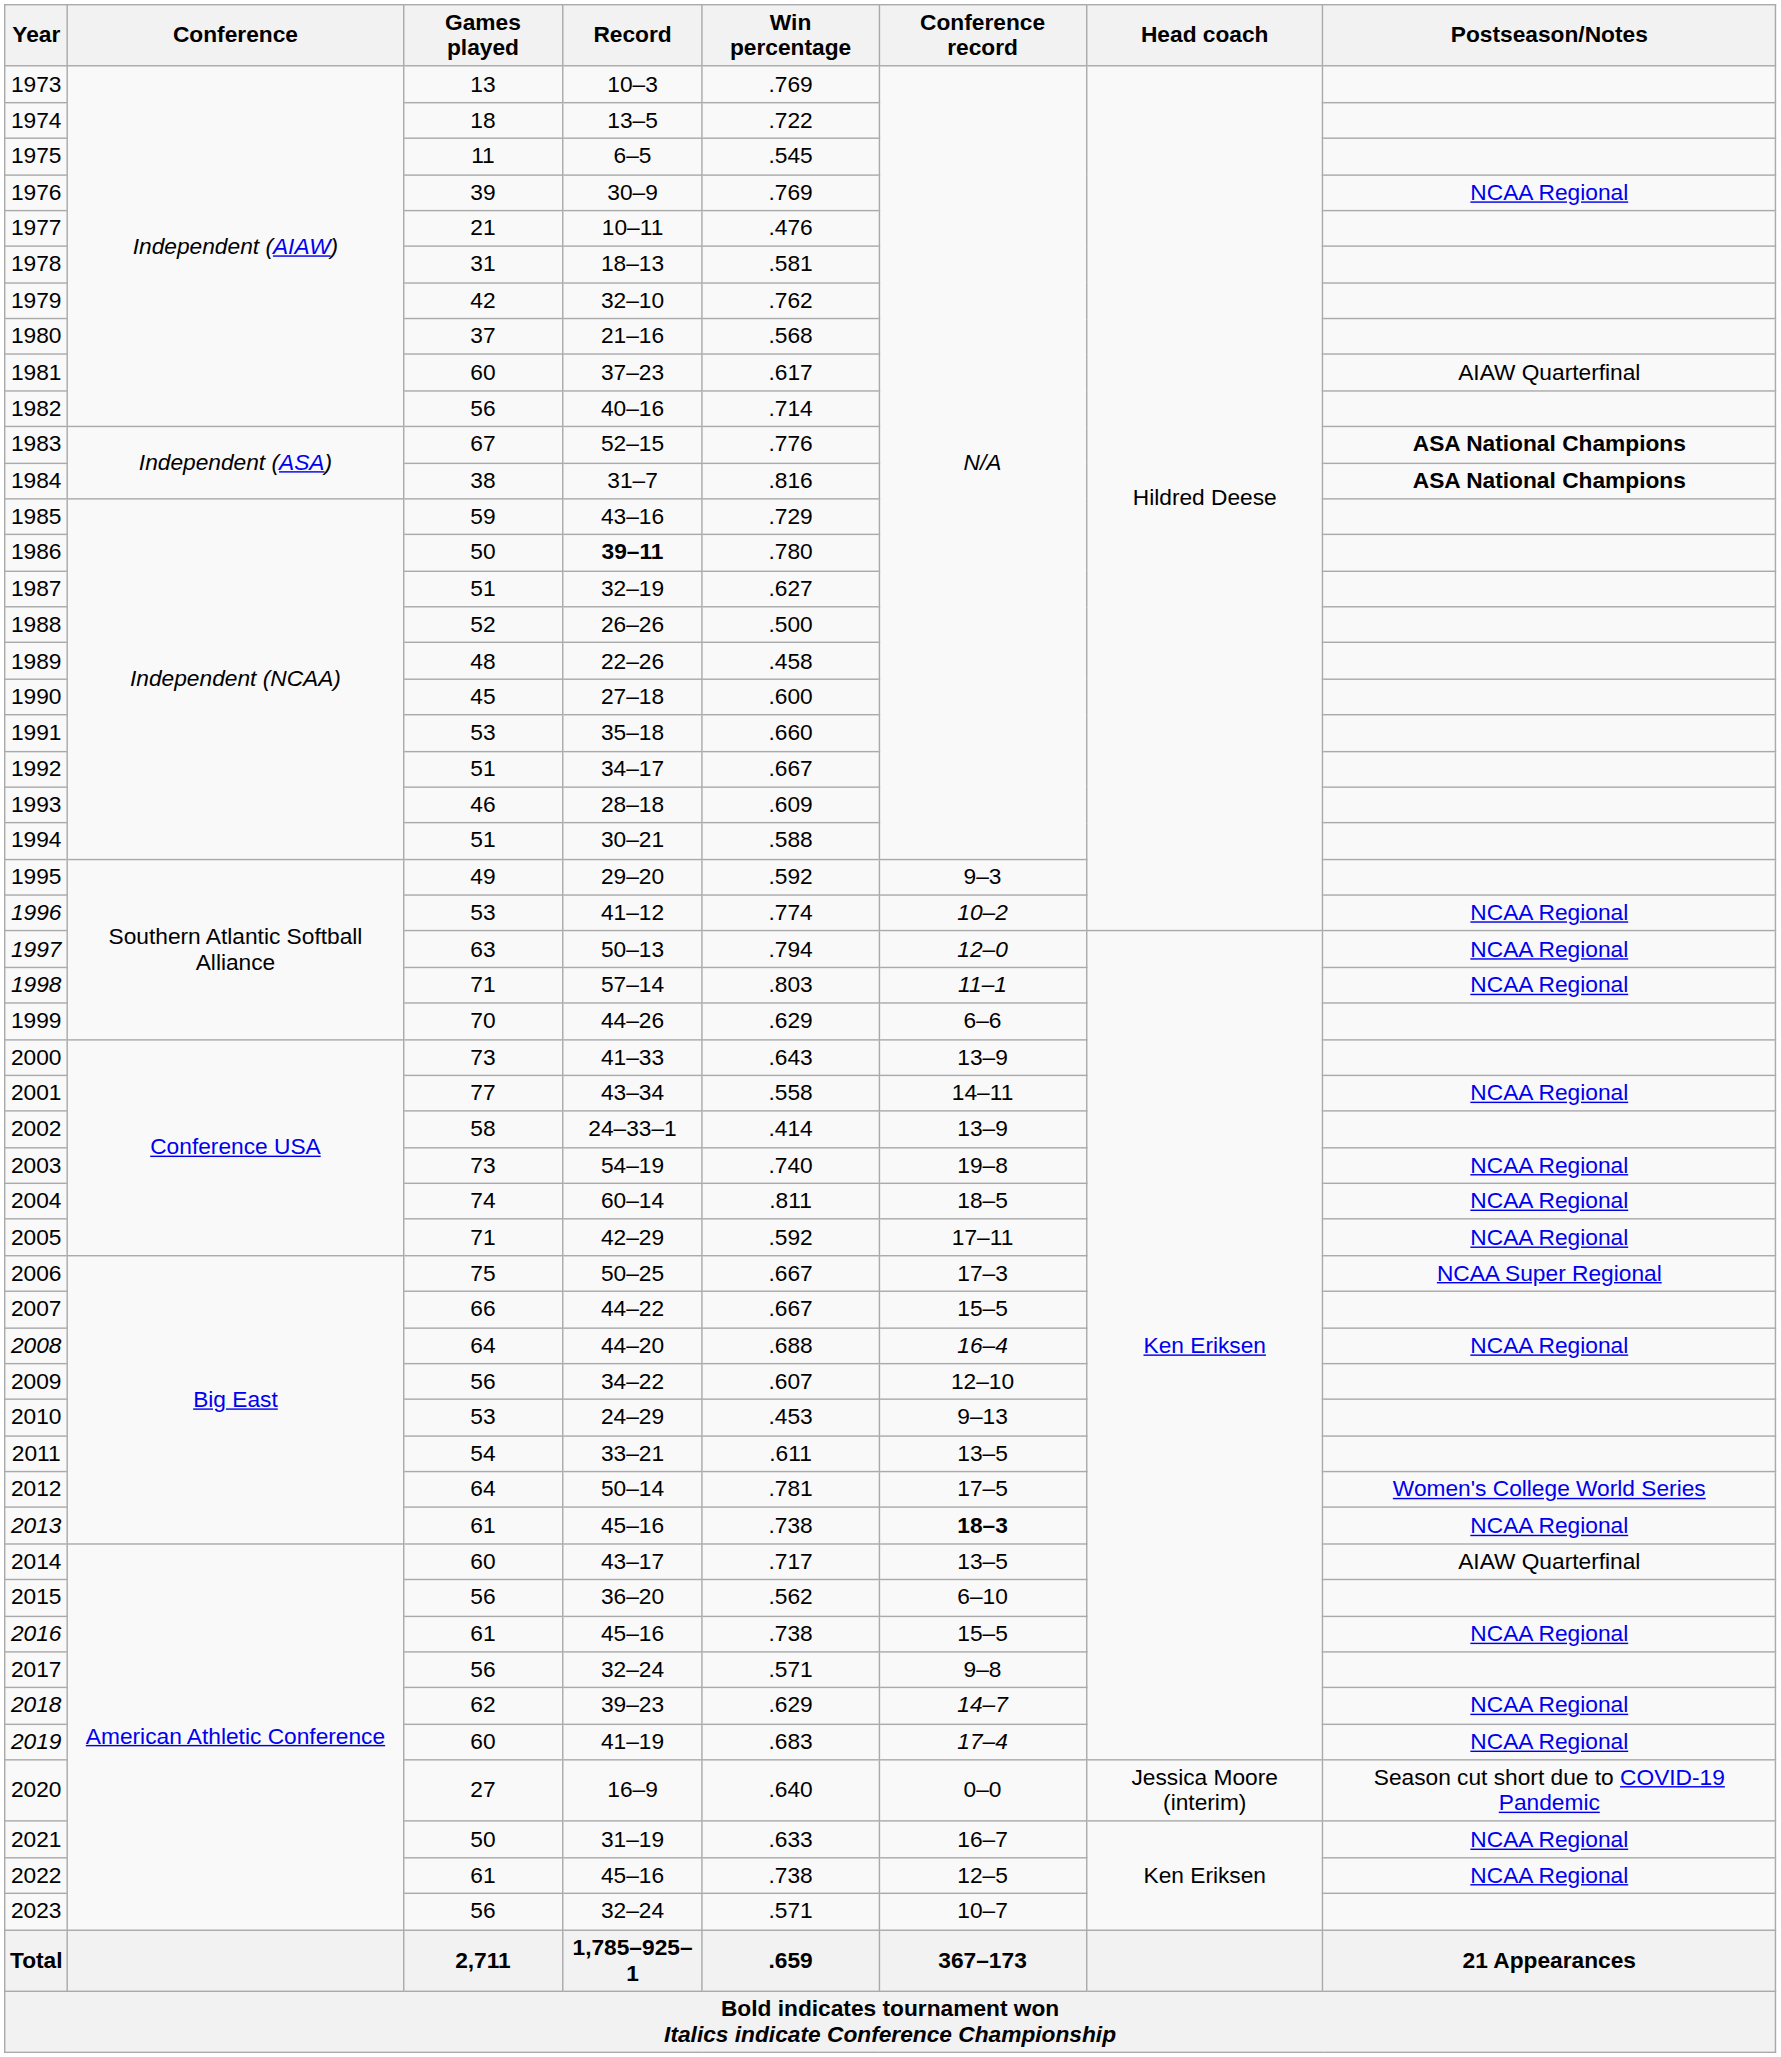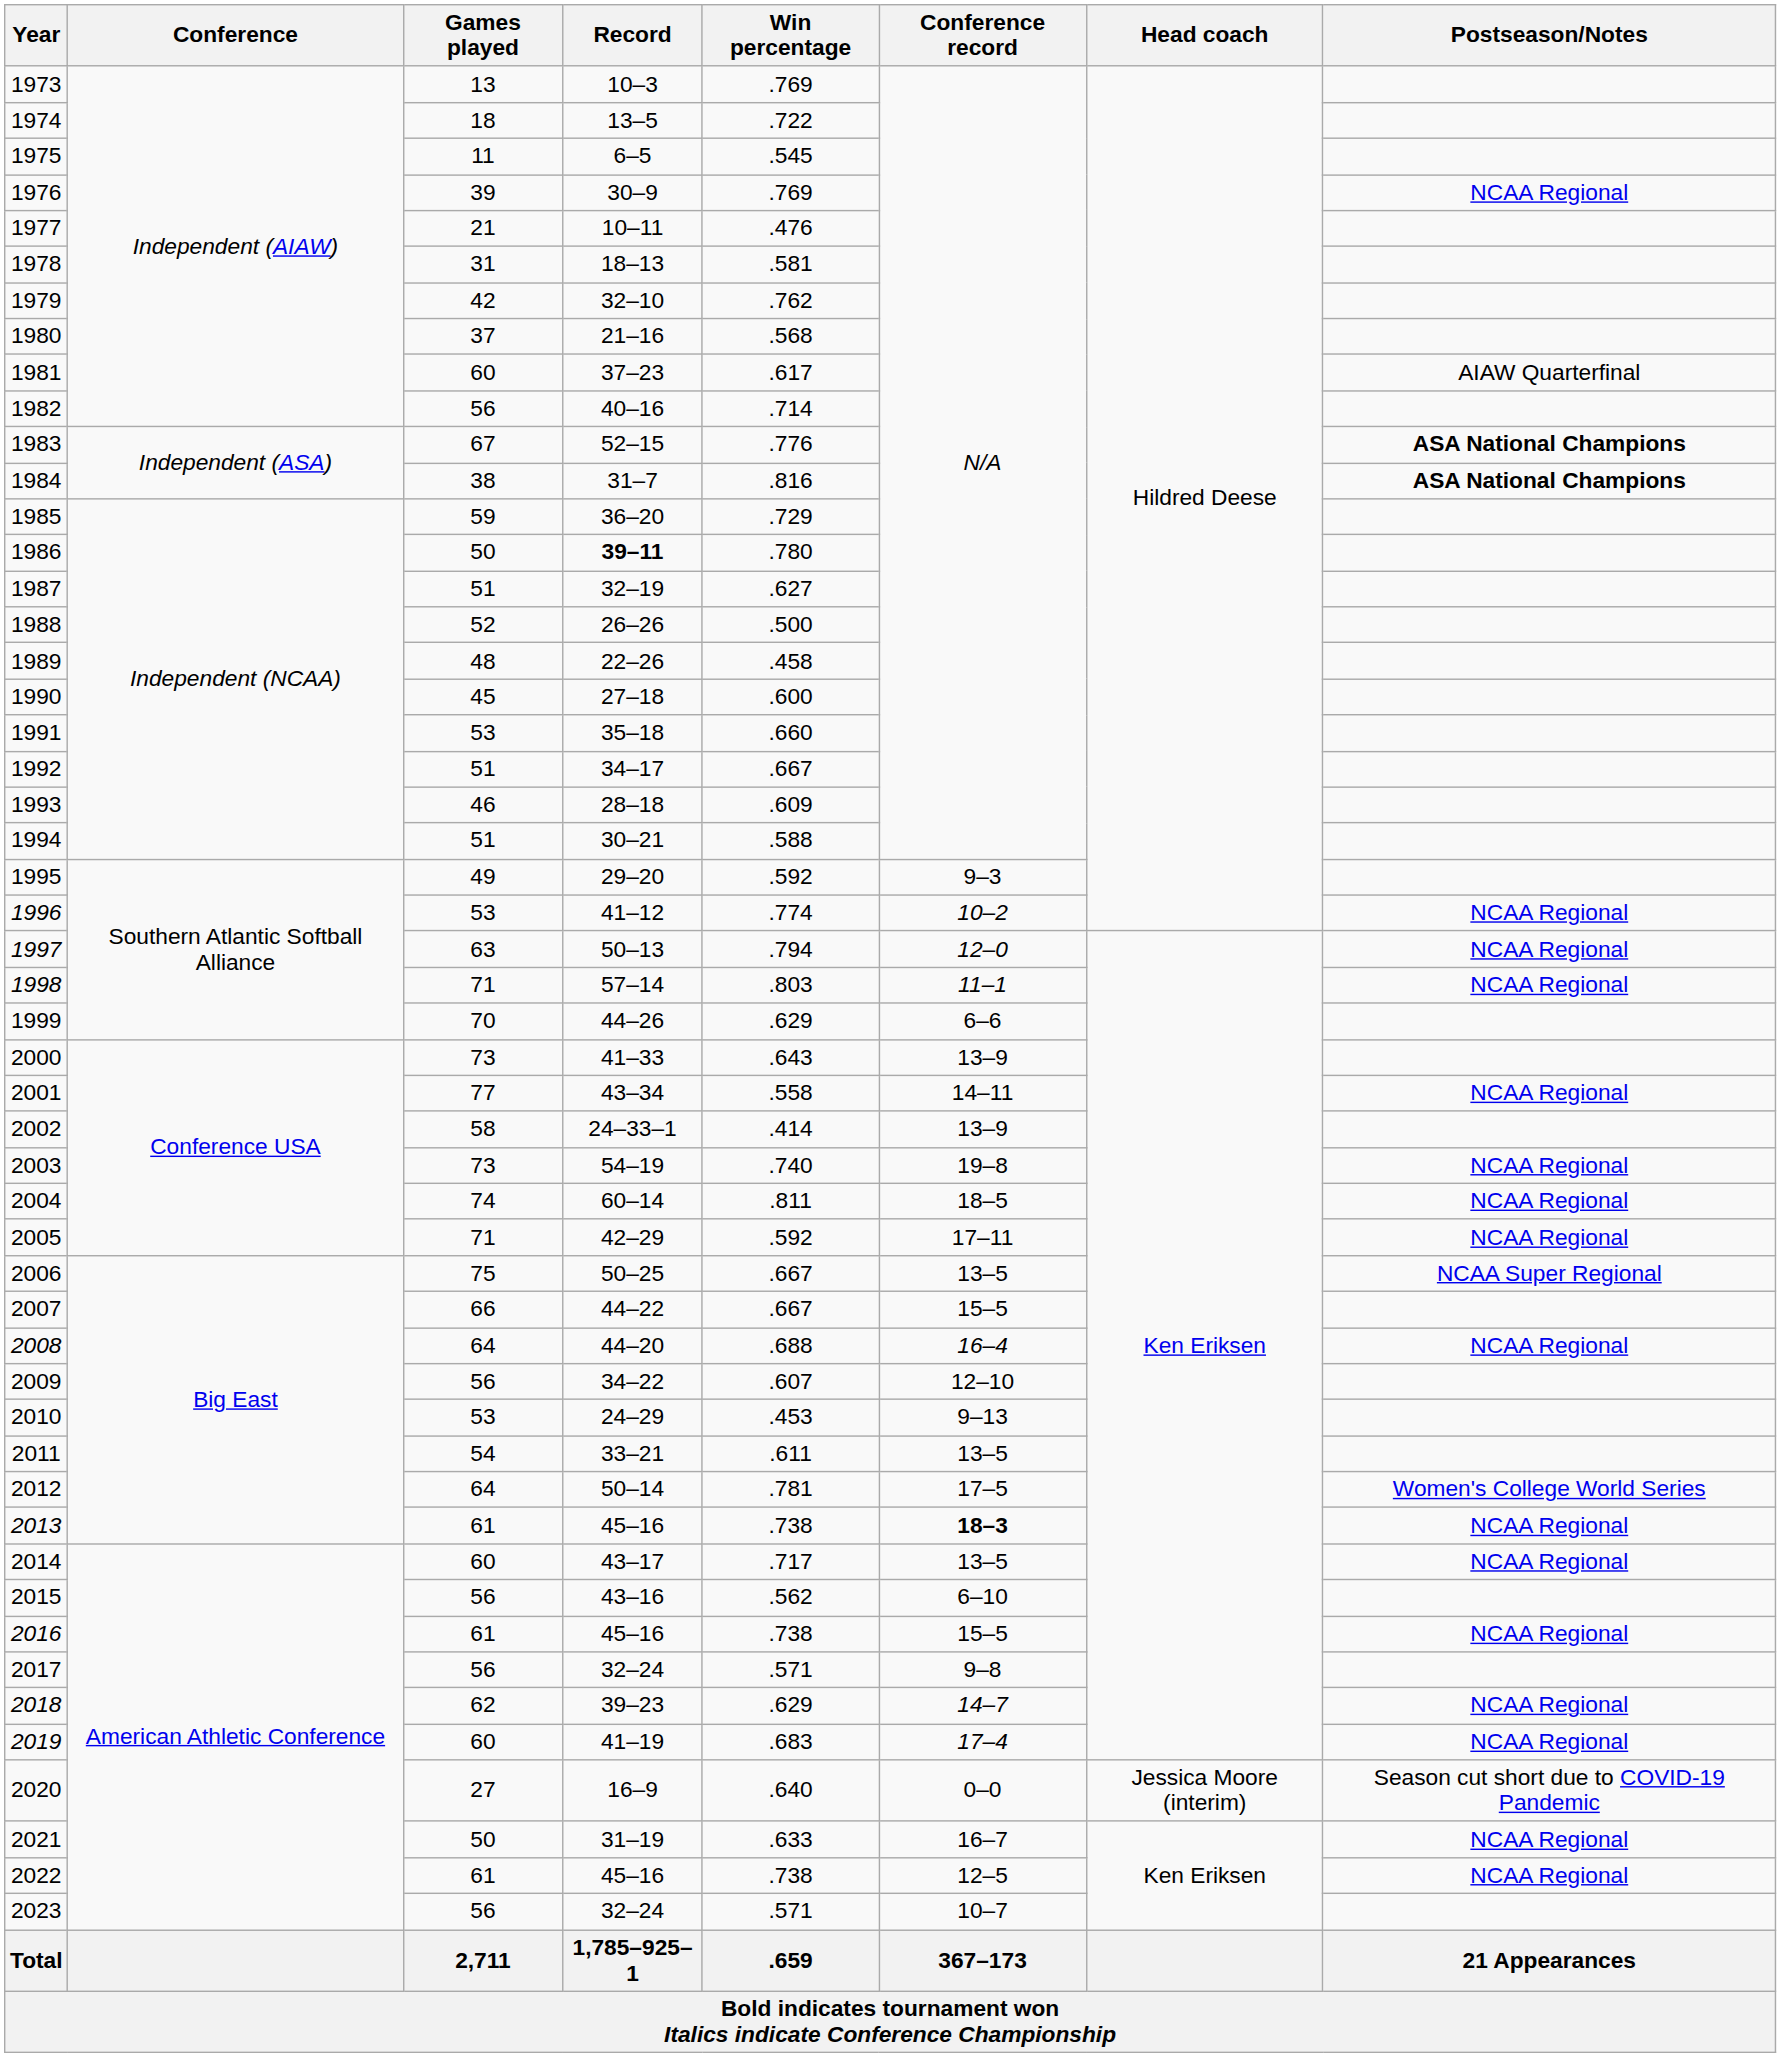(633, 516) 43–16 -> (633, 516) 36–20
(983, 1273) 17–3 -> (983, 1273) 13–5
(1549, 1561) AIAW Quarterfinal -> (1549, 1561) NCAA Regional
(633, 1597) 36–20 -> (633, 1597) 43–16
